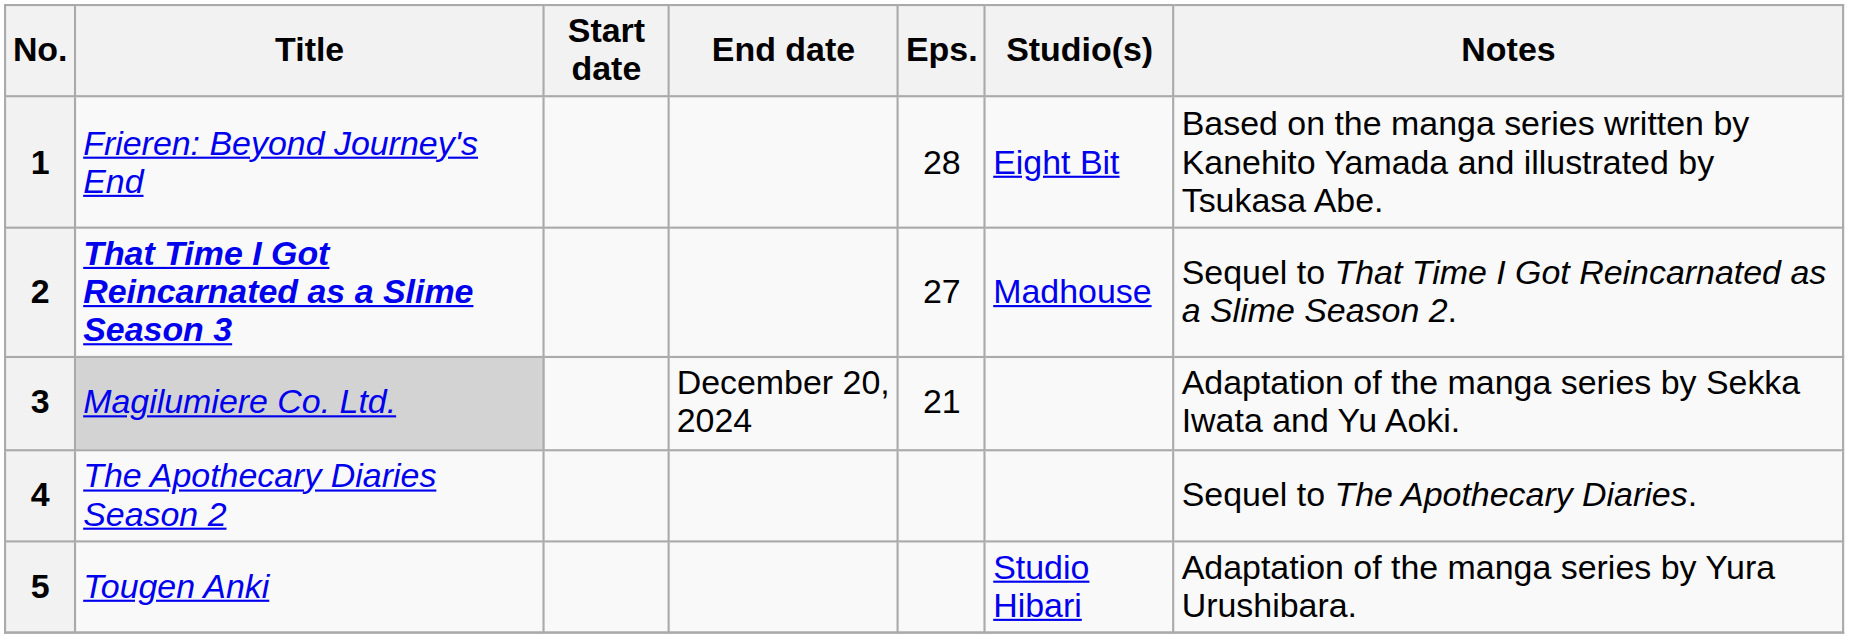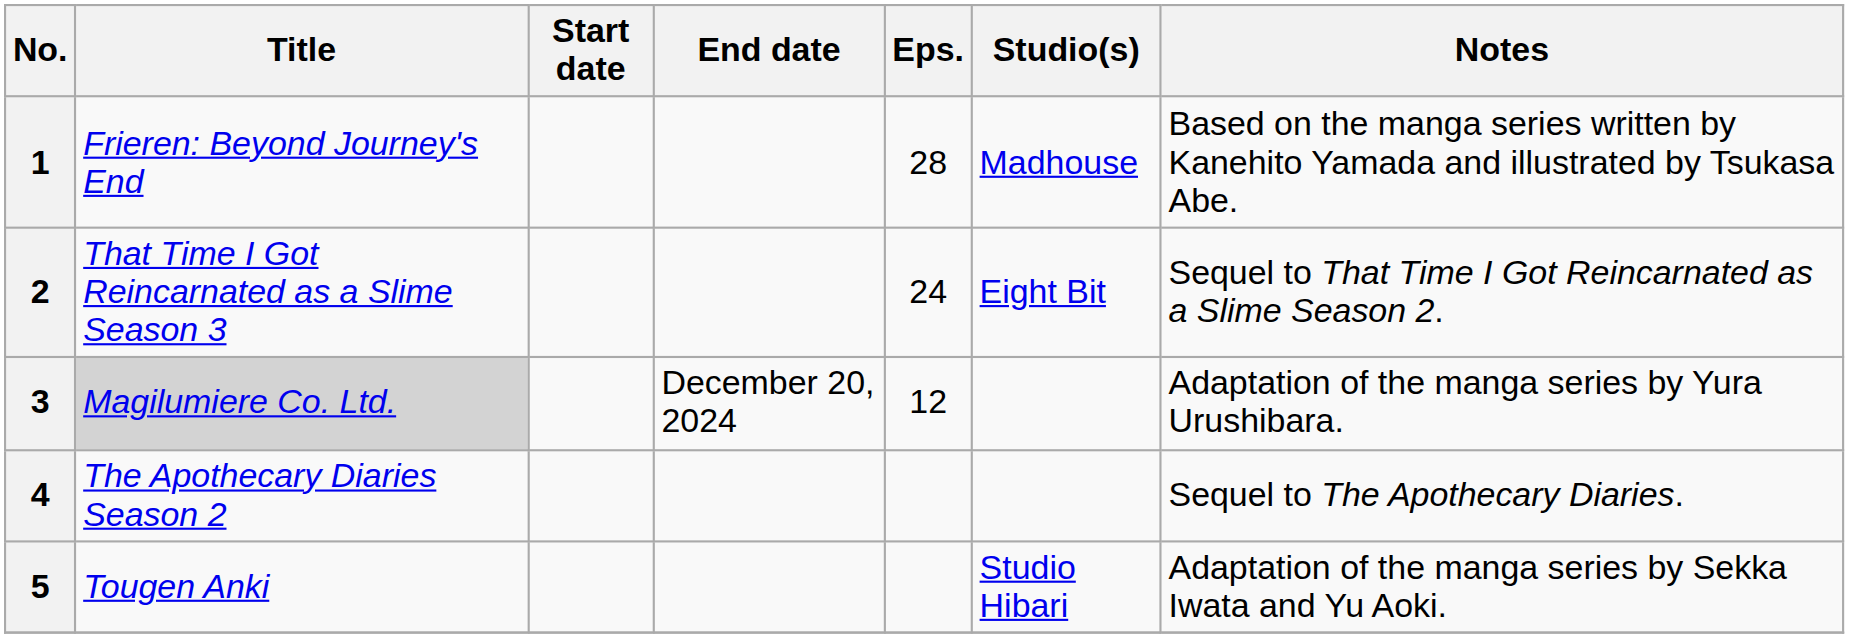(1056, 161) Eight Bit -> (1059, 161) Madhouse
(278, 291) bold -> (268, 291) normal
(942, 291) 27 -> (928, 291) 24
(1072, 291) Madhouse -> (1043, 291) Eight Bit
(942, 402) 21 -> (928, 402) 12
(1491, 402) Adaptation of the manga series by Sekka Iwata and Yu Aoki. -> (1465, 402) Adaptation of the manga series by Yura Urushibara.
(1478, 586) Adaptation of the manga series by Yura Urushibara. -> (1478, 586) Adaptation of the manga series by Sekka Iwata and Yu Aoki.
